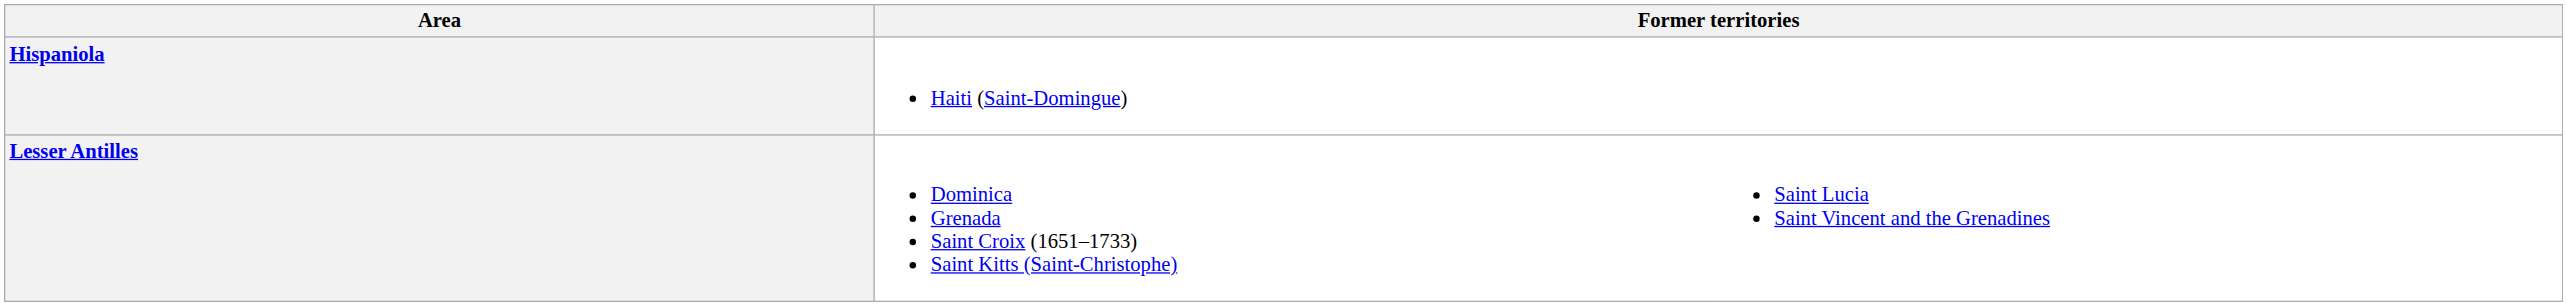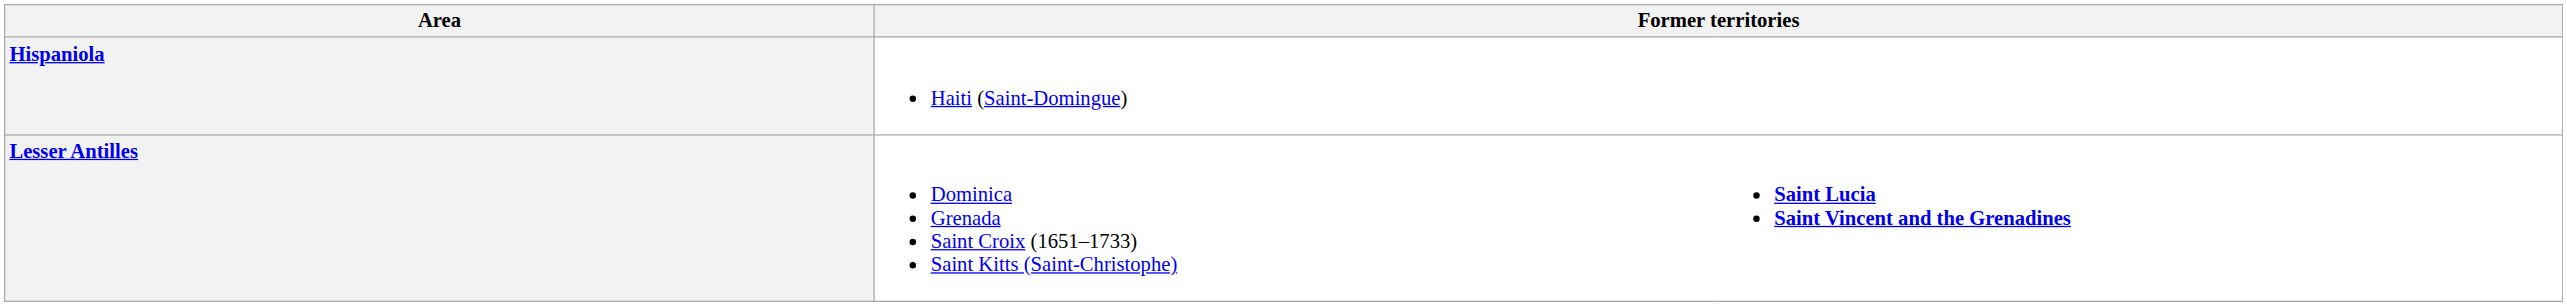(2140, 206) normal -> (2140, 206) bold
